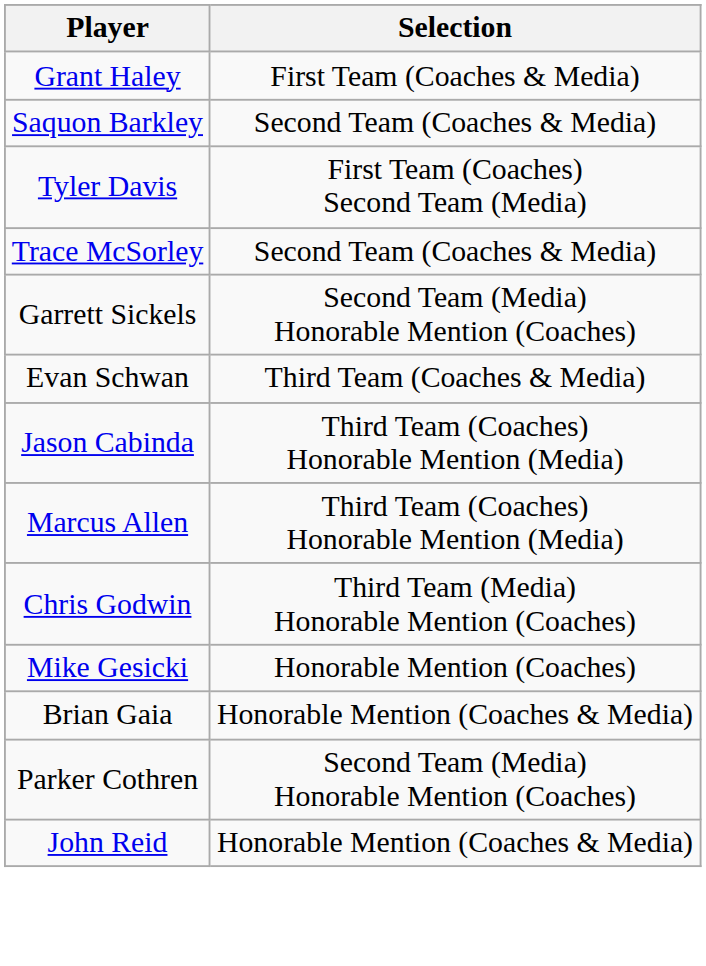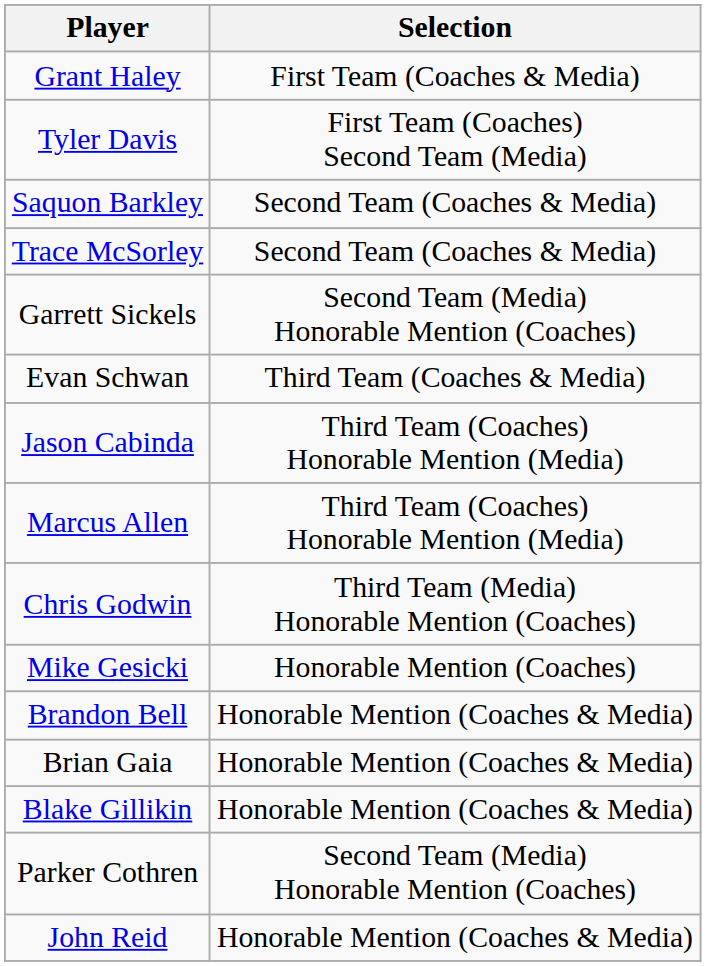rows swapped: (108, 186) <-> (108, 122)
+ row: (108, 714)
+ row: (108, 809)
